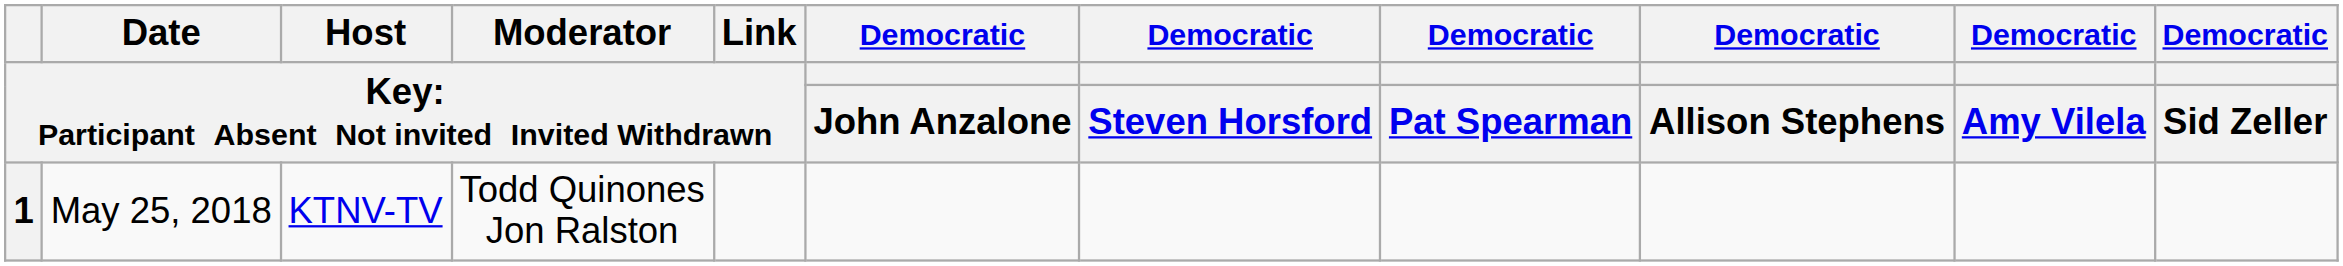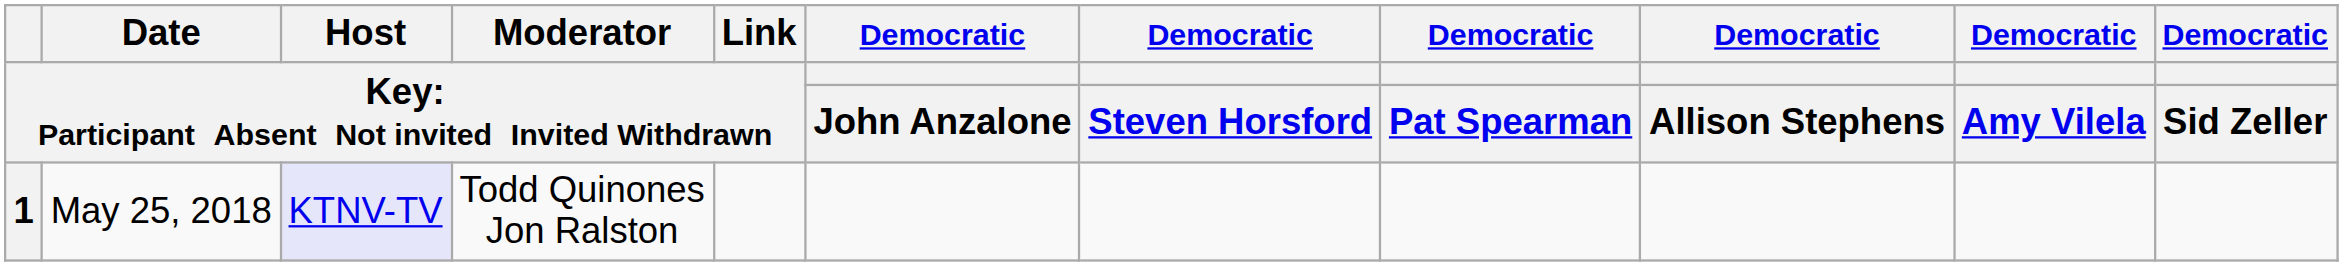(366, 210) no background -> (366, 210) lavender background
